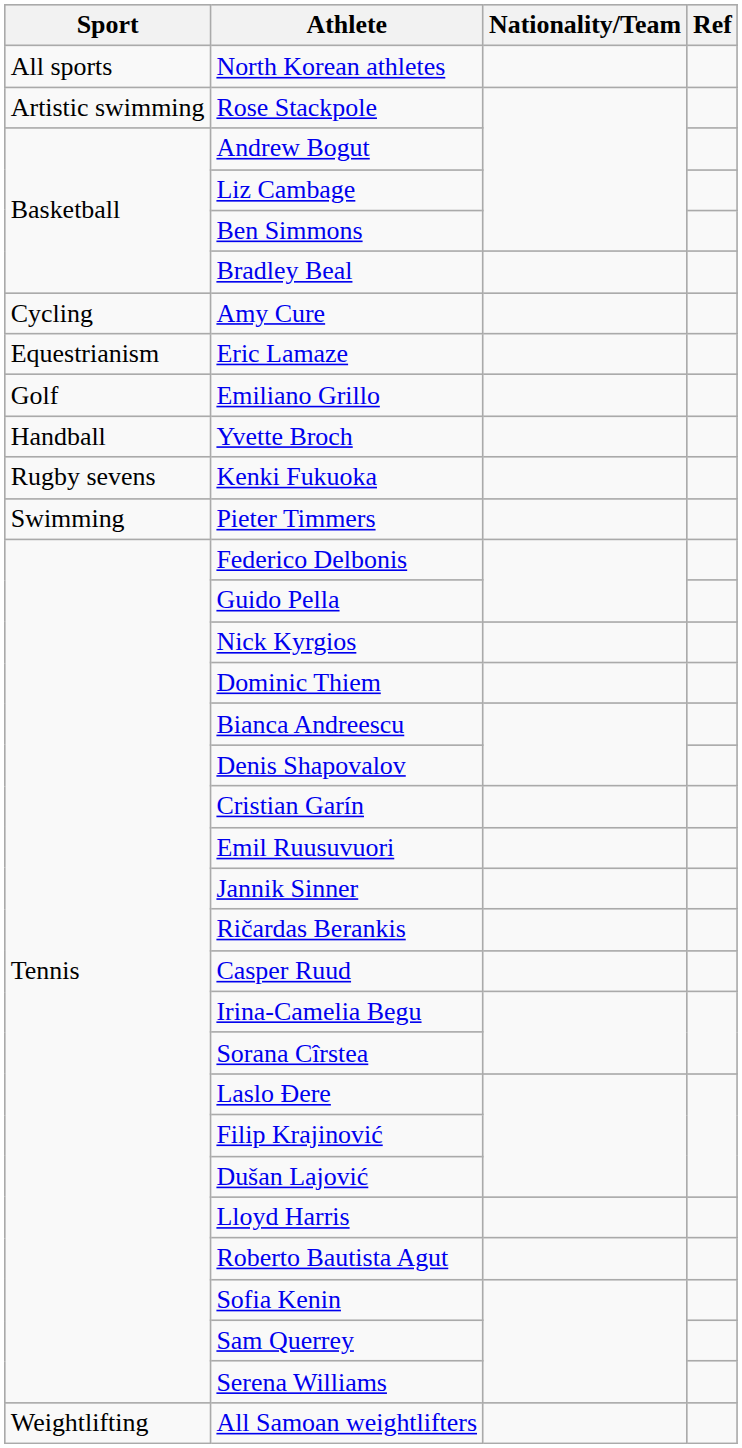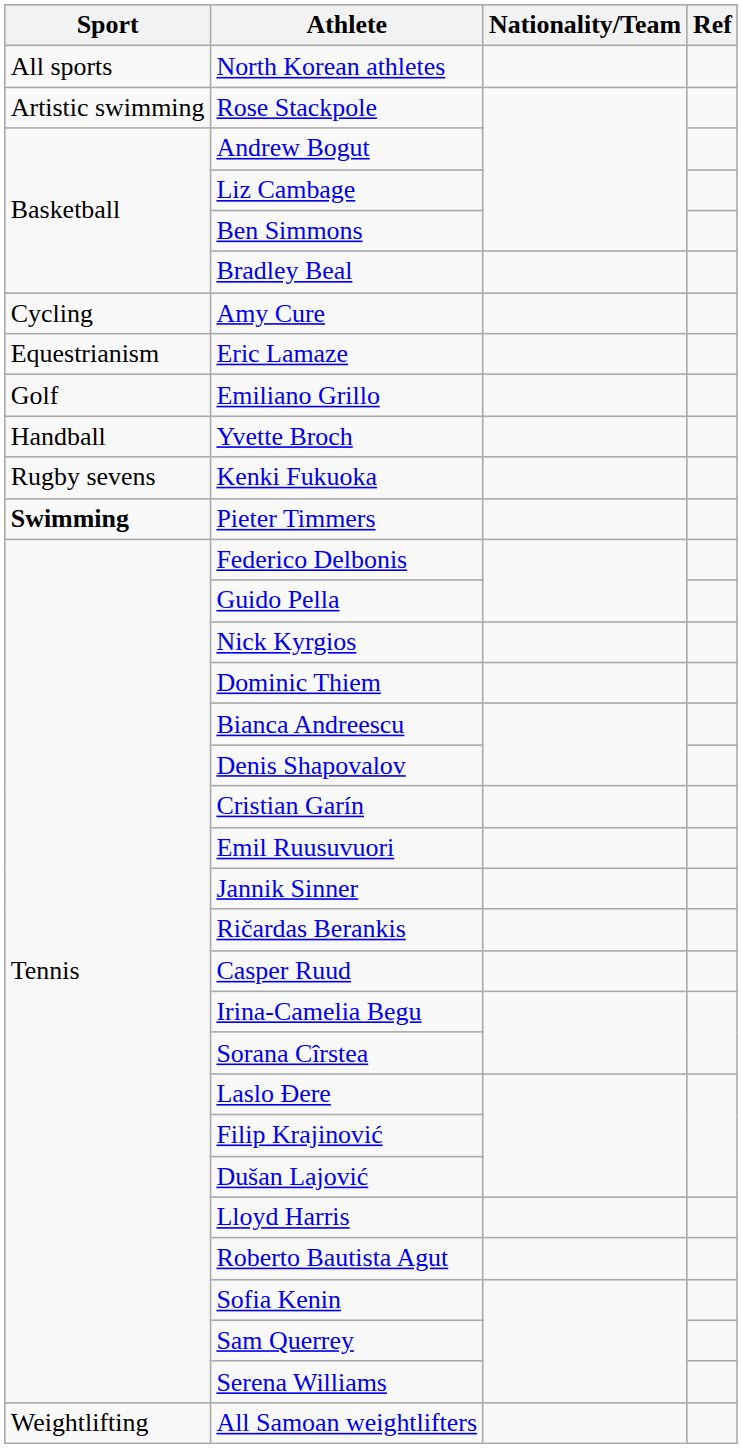(68, 518) normal -> (70, 518) bold
